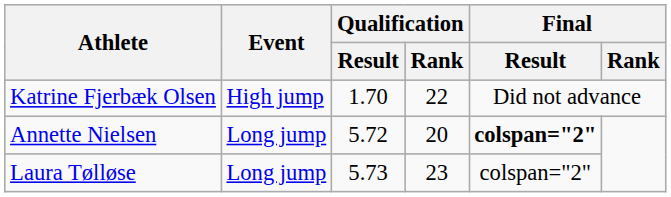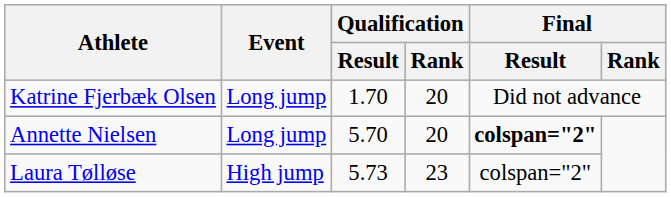(275, 98) High jump -> (276, 98) Long jump
(437, 98) 22 -> (437, 98) 20
(368, 135) 5.72 -> (368, 135) 5.70
(276, 172) Long jump -> (275, 172) High jump
